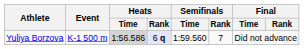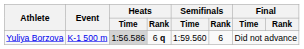(159, 38) lavender background -> (159, 38) no background
(221, 38) 7 -> (221, 38) 6
